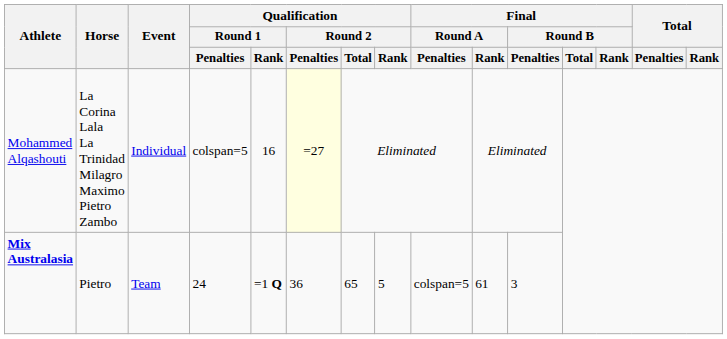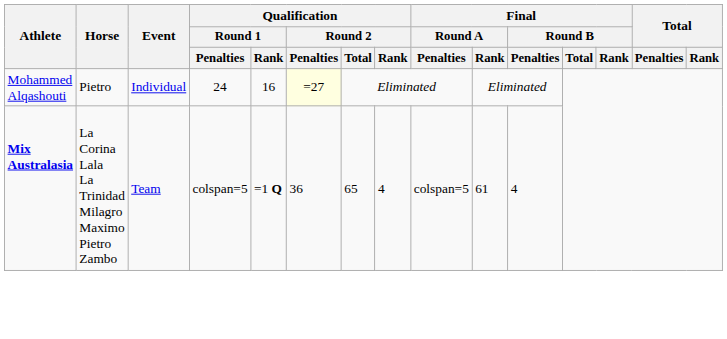(102, 158) La Corina Lala La Trinidad Milagro Maximo Pietro Zambo -> (95, 87) Pietro
(220, 150) colspan=5 -> (220, 87) 24
(95, 283) Pietro -> (102, 196) La Corina Lala La Trinidad Milagro Maximo Pietro Zambo
(199, 283) 24 -> (220, 188) colspan=5
(381, 283) 5 -> (381, 188) 4
(514, 283) 3 -> (514, 188) 4
